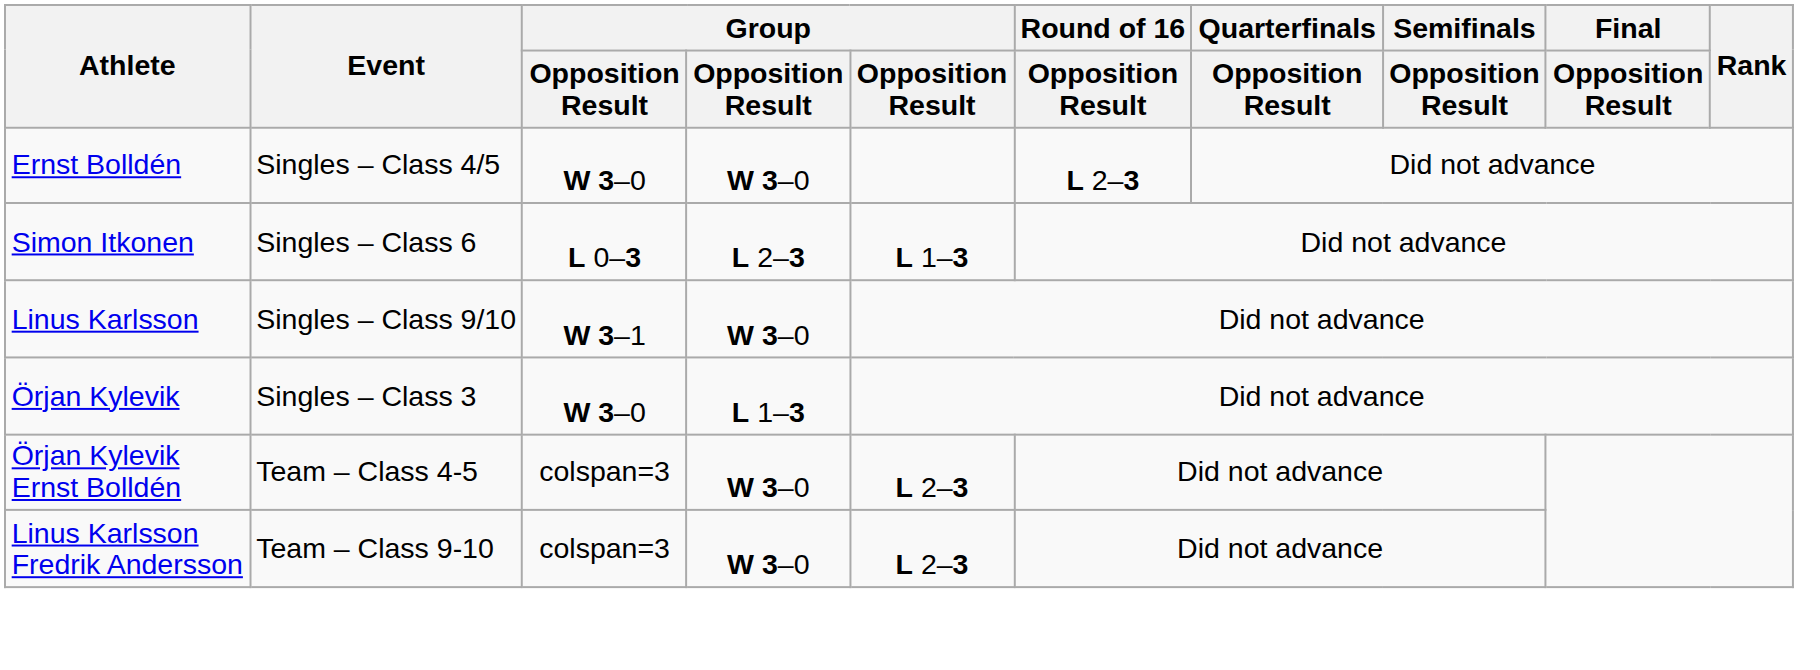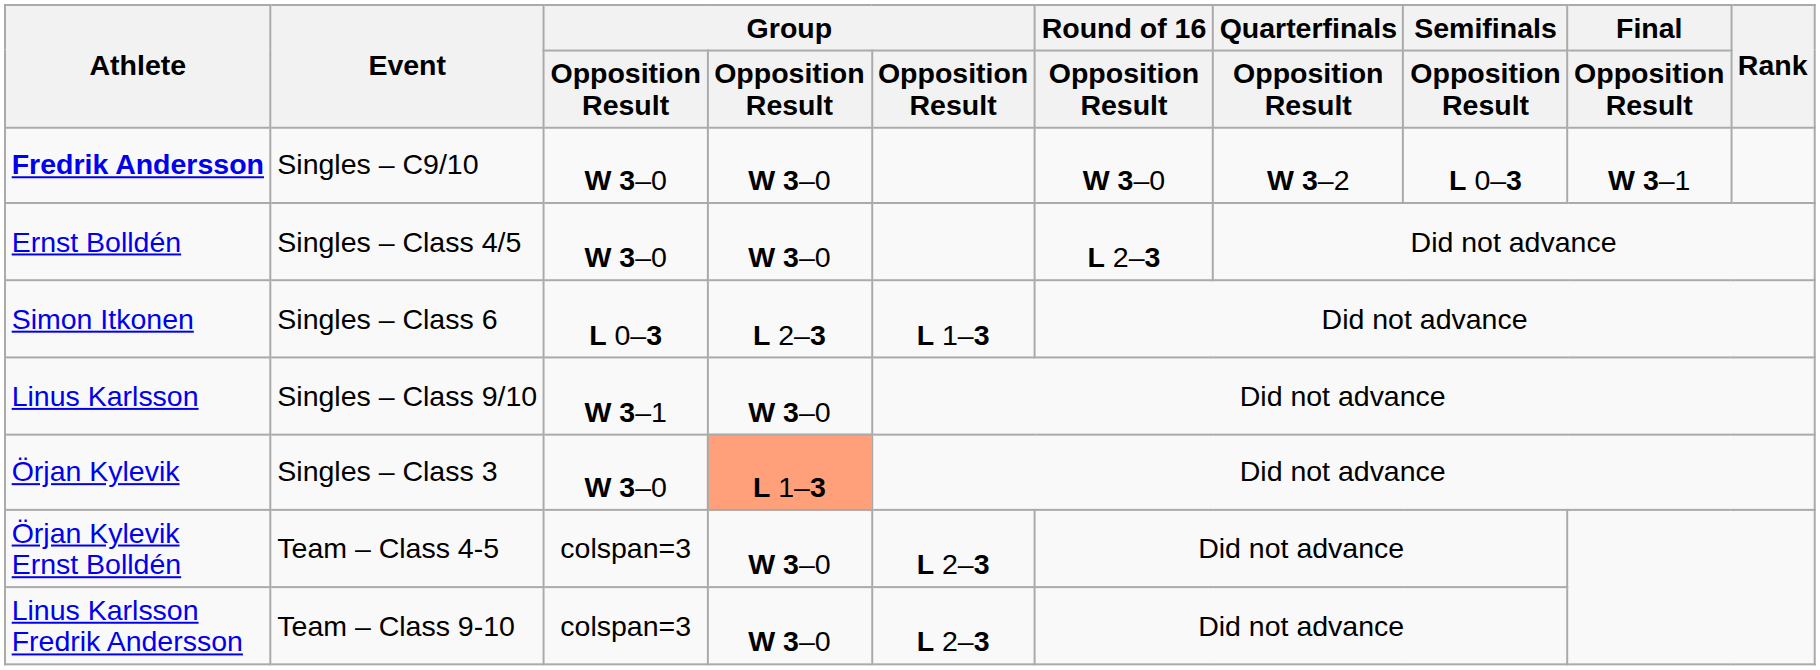+ row: (138, 166)
(768, 412) no background -> (789, 488) lightsalmon background
